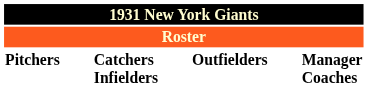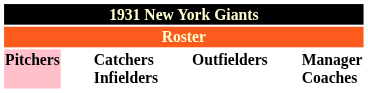(32, 59) no background -> (32, 59) pink background
